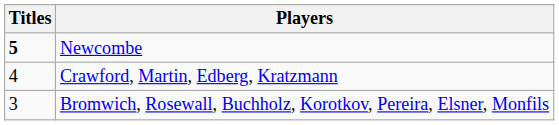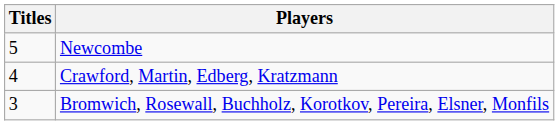(13, 47) bold -> (13, 47) normal
